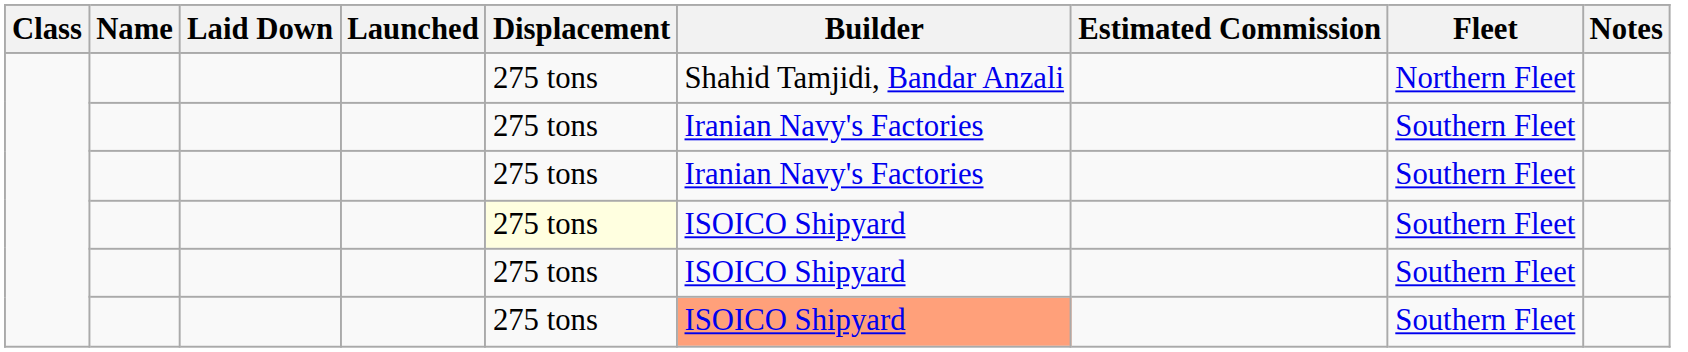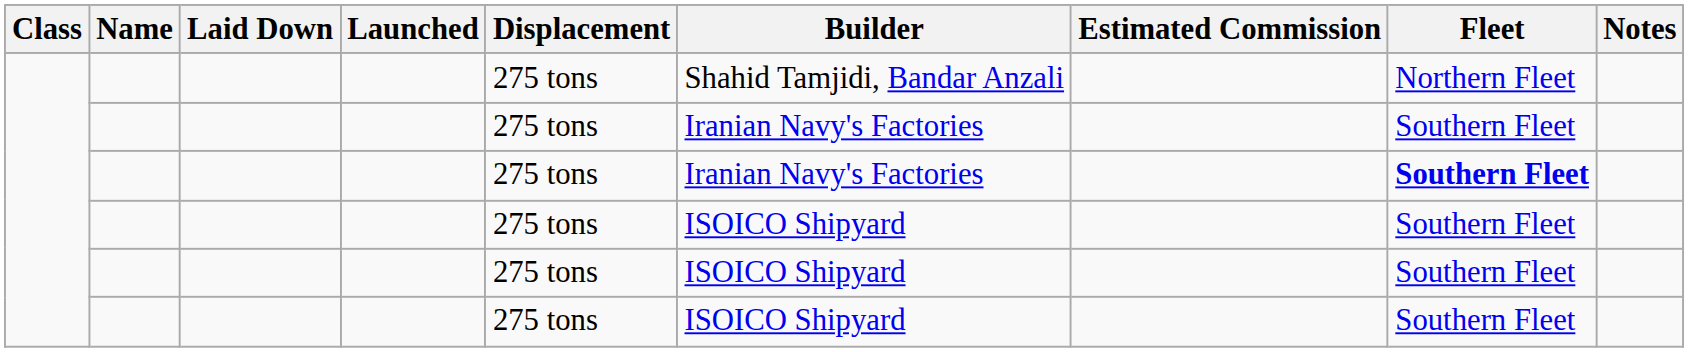(1485, 175) normal -> (1492, 175) bold
(545, 223) lightyellow background -> (545, 223) no background
(795, 321) lightsalmon background -> (795, 321) no background
